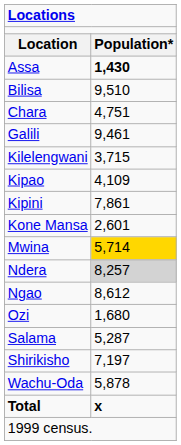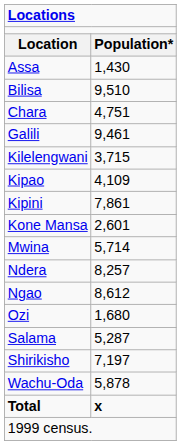(112, 67) bold -> (112, 67) normal
(112, 248) gold background -> (112, 248) no background
(112, 270) lightgrey background -> (112, 270) no background
